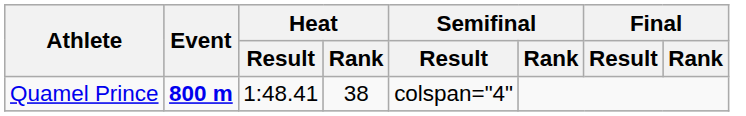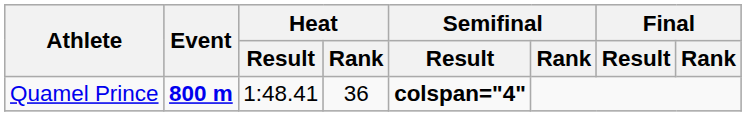(356, 94) 38 -> (356, 94) 36
(454, 94) normal -> (460, 94) bold
